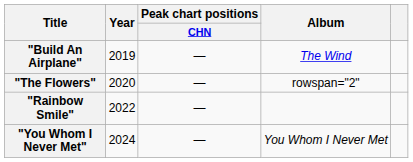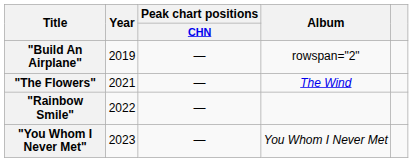(326, 56) The Wind -> (326, 56) rowspan="2"
(122, 82) 2020 -> (122, 82) 2021
(326, 82) rowspan="2" -> (326, 82) The Wind
(122, 140) 2024 -> (122, 140) 2023
